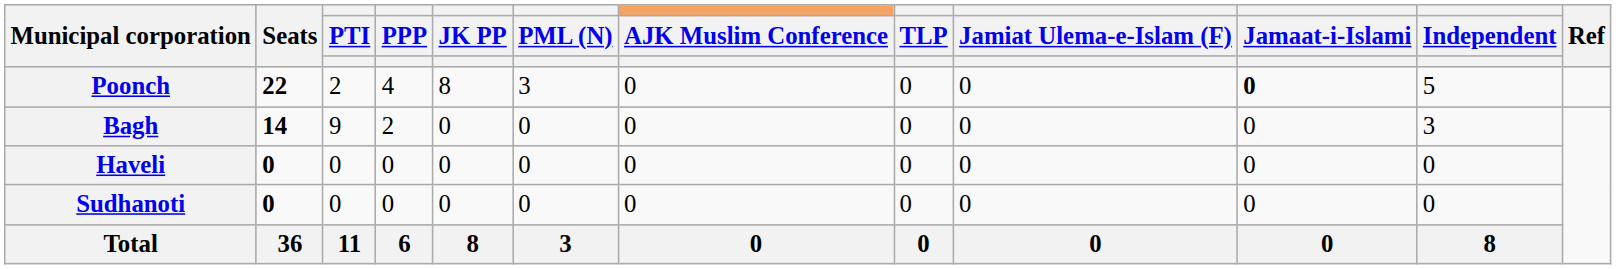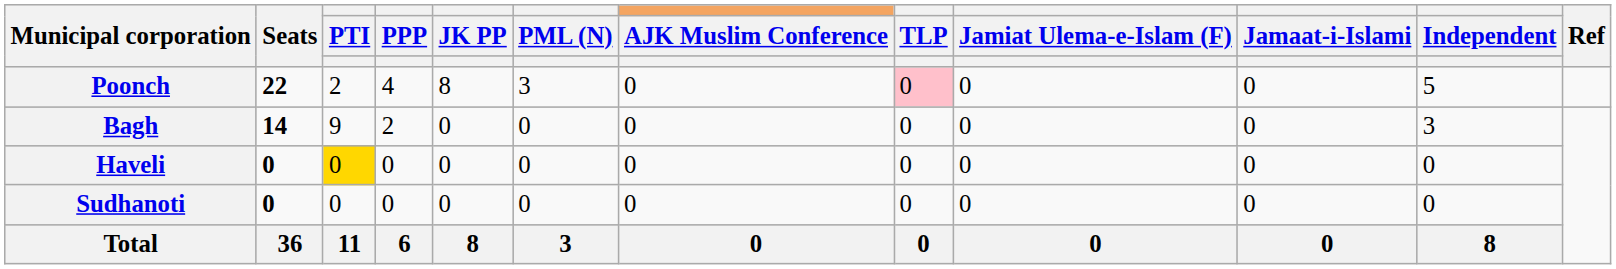(906, 86) no background -> (906, 86) pink background
(1249, 86) bold -> (1249, 86) normal
(335, 165) no background -> (335, 165) gold background
